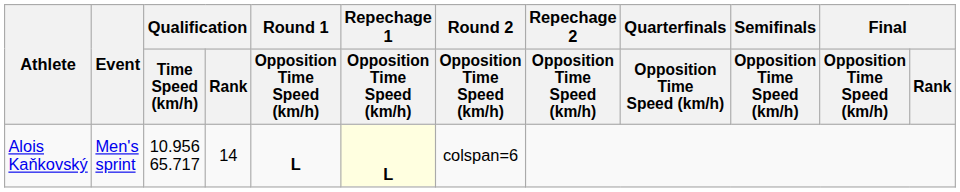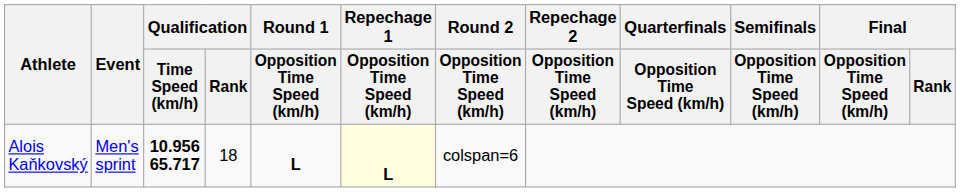(175, 156) normal -> (175, 156) bold
(228, 156) 14 -> (228, 156) 18
